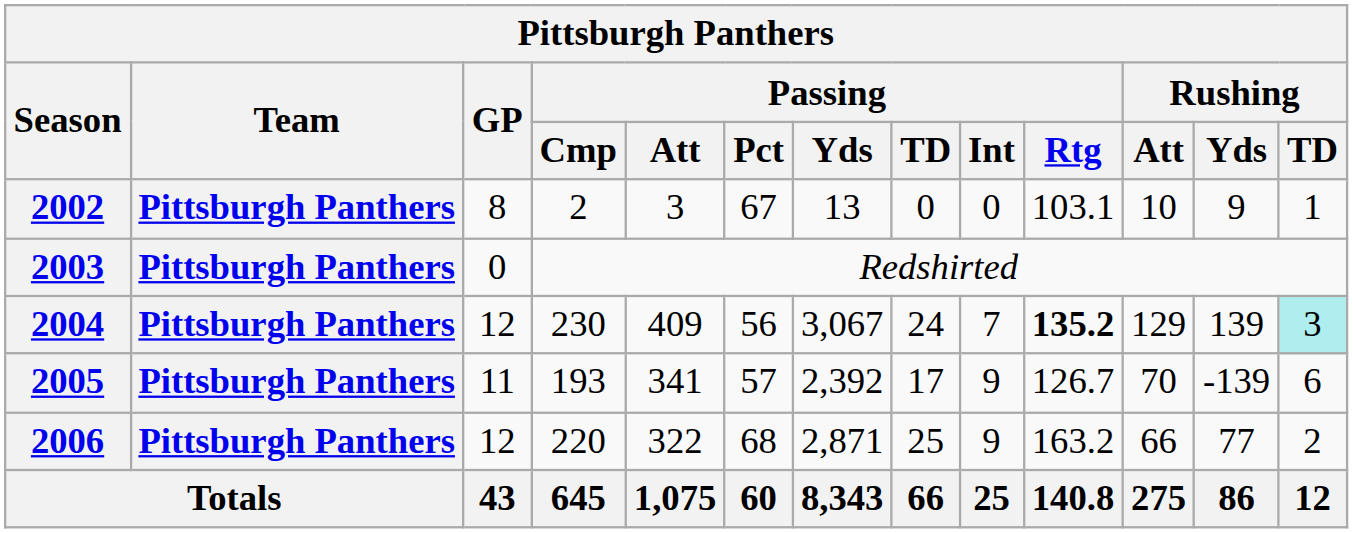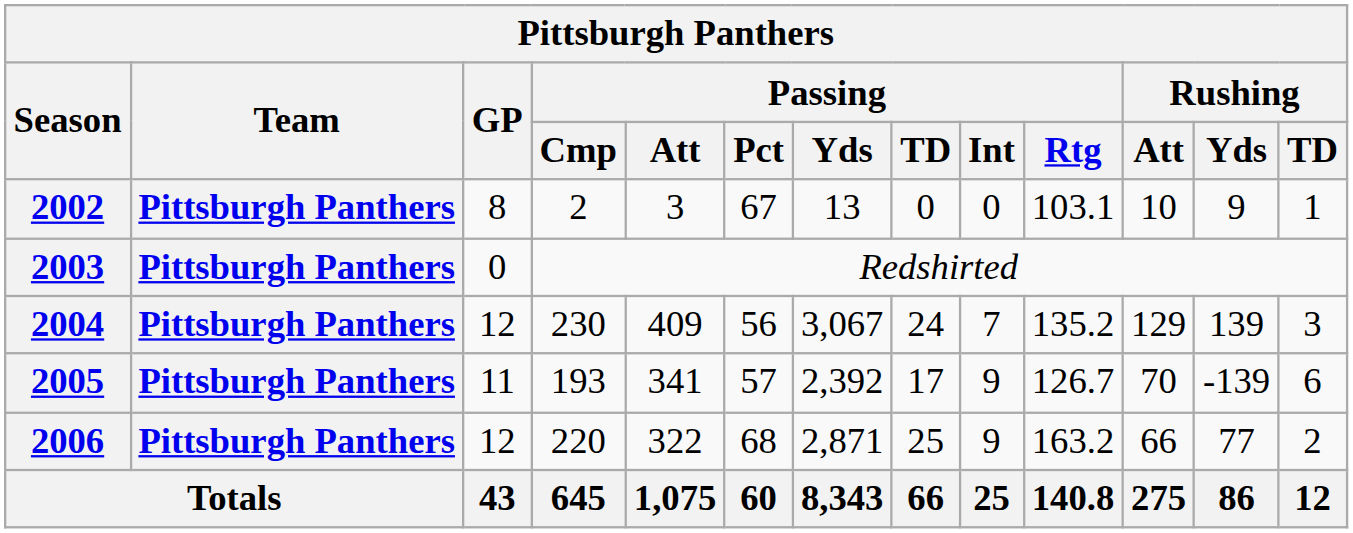(1073, 324) bold -> (1073, 324) normal
(1312, 324) paleturquoise background -> (1312, 324) no background
